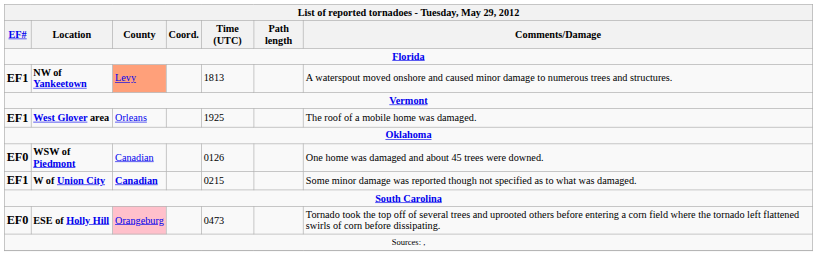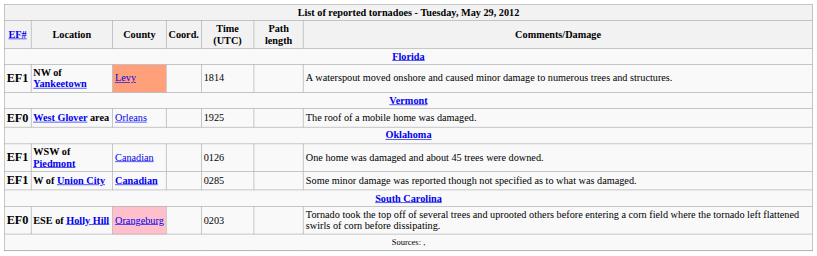(214, 78) 1813 -> (214, 78) 1814
(18, 118) EF1 -> (18, 118) EF0
(18, 157) EF0 -> (18, 157) EF1
(214, 180) 0215 -> (214, 180) 0285
(214, 220) 0473 -> (214, 220) 0203
